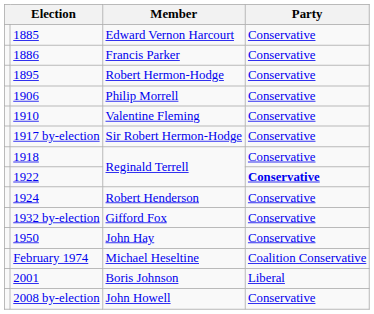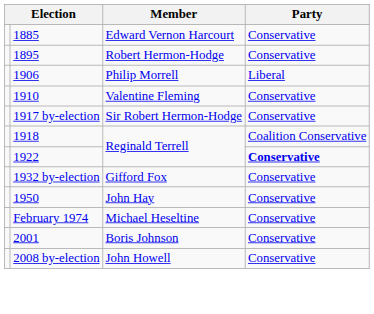- row: (26, 55)
(282, 95) Conservative -> (266, 75) Liberal
(282, 156) Conservative -> (307, 136) Coalition Conservative
- row: (26, 197)
(307, 258) Coalition Conservative -> (282, 217) Conservative
(266, 278) Liberal -> (282, 237) Conservative
